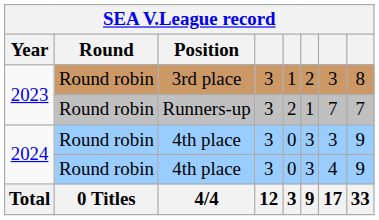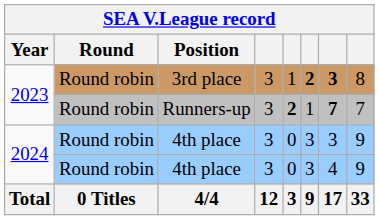(310, 79) normal -> (310, 79) bold
(333, 79) normal -> (333, 79) bold
(292, 109) normal -> (292, 109) bold
(333, 109) normal -> (333, 109) bold
